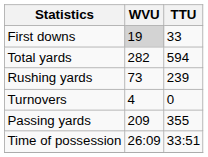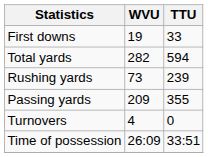(135, 36) lightgrey background -> (135, 36) no background
rows swapped: (49, 120) <-> (37, 99)
